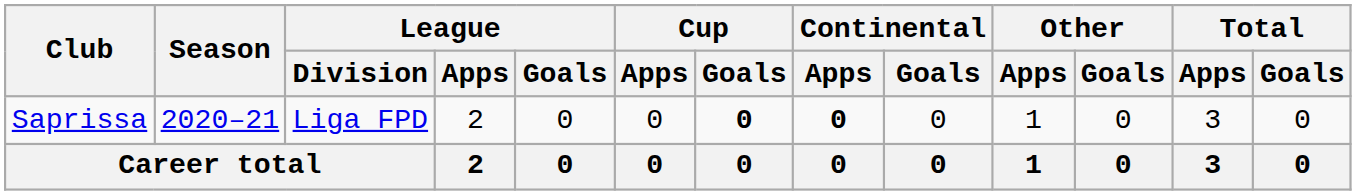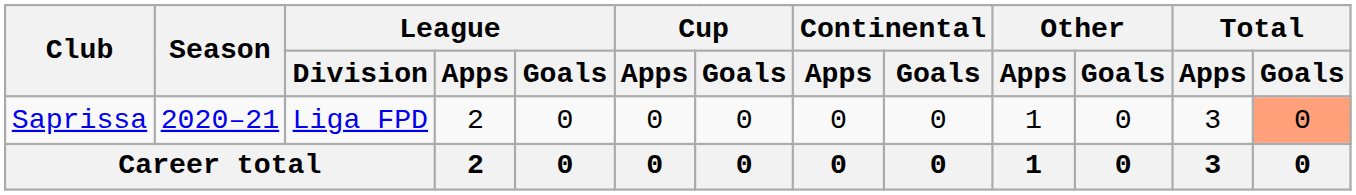(744, 120) bold -> (744, 120) normal
(839, 120) bold -> (839, 120) normal
(1302, 120) no background -> (1302, 120) lightsalmon background
